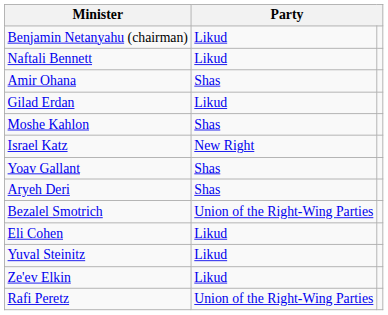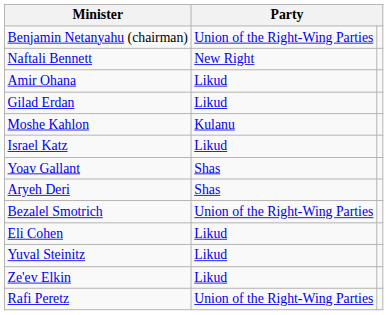(211, 37) Likud -> (284, 37) Union of the Right-Wing Parties
(211, 59) Likud -> (224, 59) New Right
(207, 80) Shas -> (211, 80) Likud
(207, 124) Shas -> (215, 124) Kulanu
(224, 146) New Right -> (211, 146) Likud
